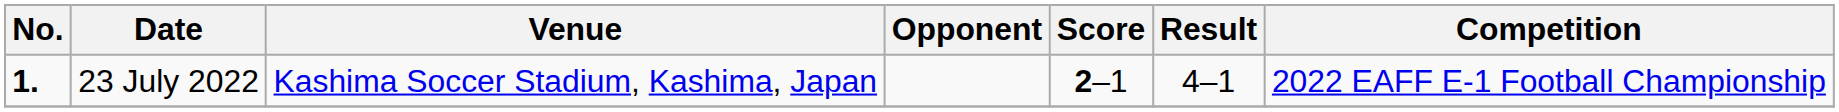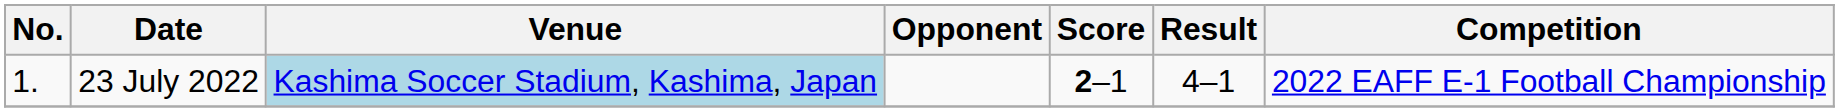(26, 80) bold -> (26, 80) normal
(575, 80) no background -> (575, 80) lightblue background
